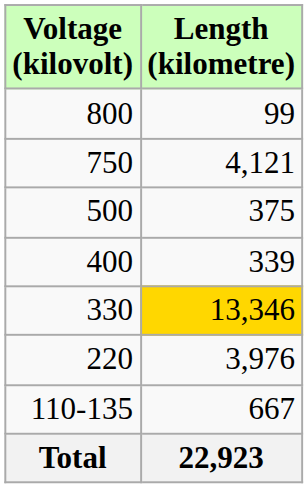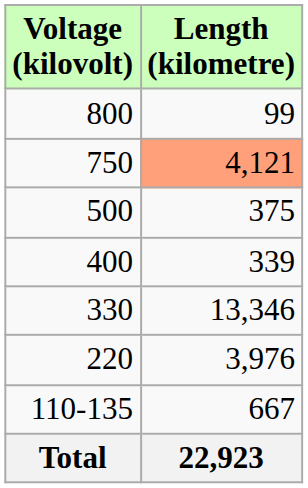(260, 162) no background -> (260, 162) lightsalmon background
(252, 310) gold background -> (252, 310) no background
